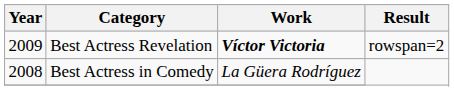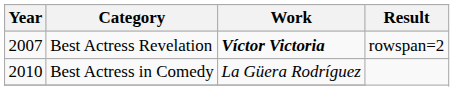(25, 44) 2009 -> (25, 44) 2007
(25, 71) 2008 -> (25, 71) 2010
